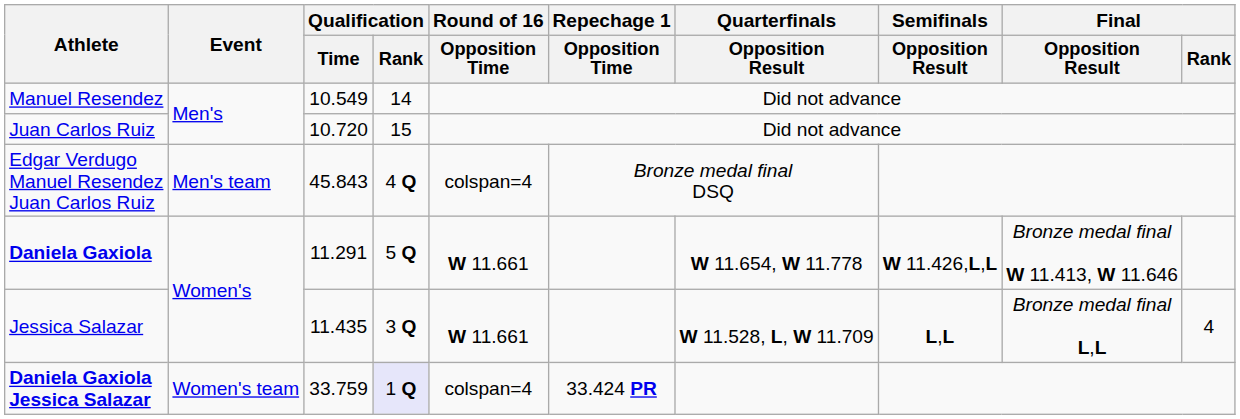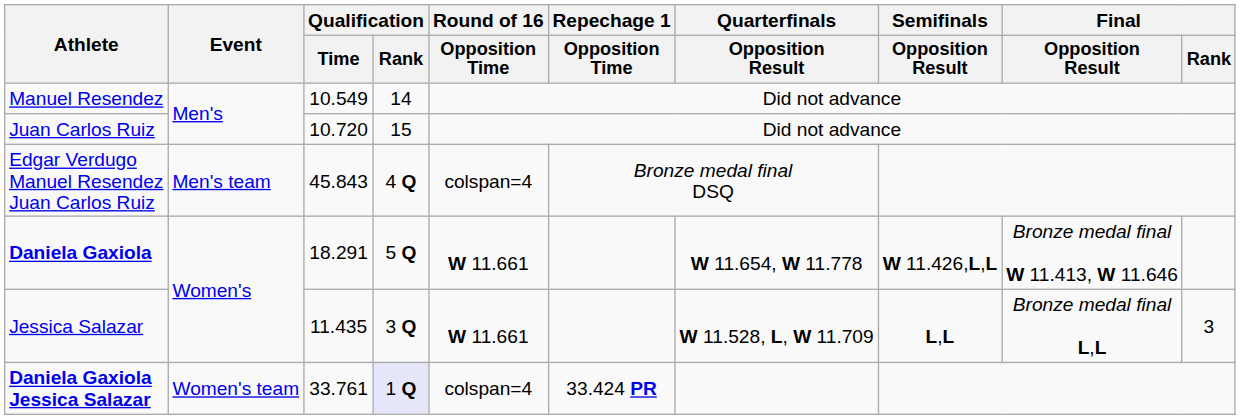(339, 254) 11.291 -> (339, 254) 18.291
(1209, 326) 4 -> (1209, 326) 3
(339, 389) 33.759 -> (339, 389) 33.761
